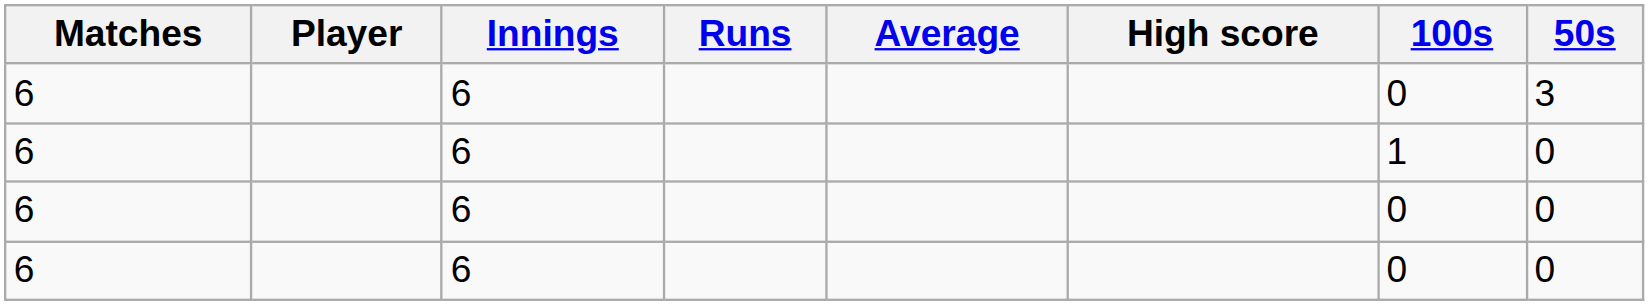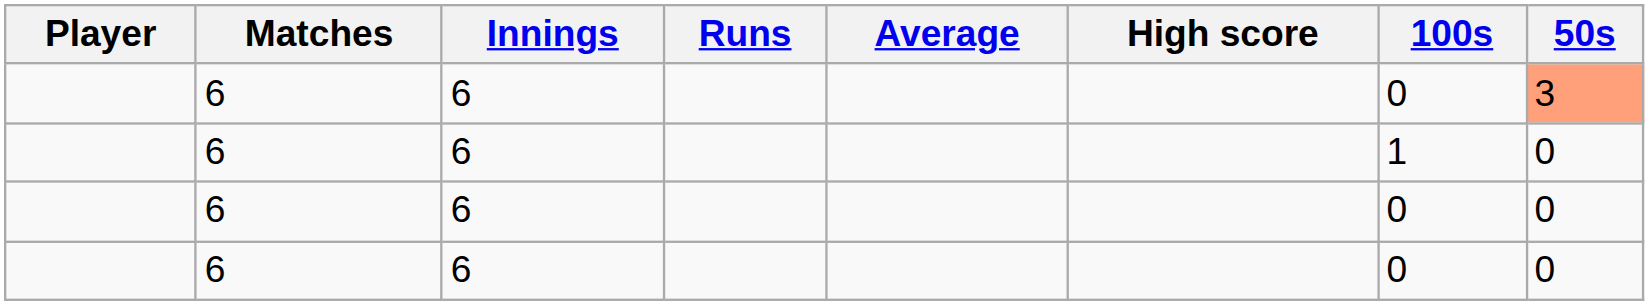columns swapped: (347, 33) <-> (128, 33)
(1545, 92) no background -> (1545, 92) lightsalmon background
